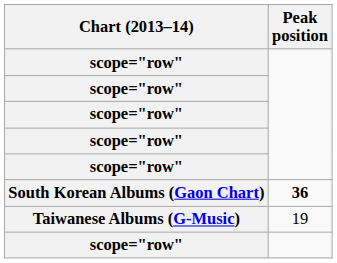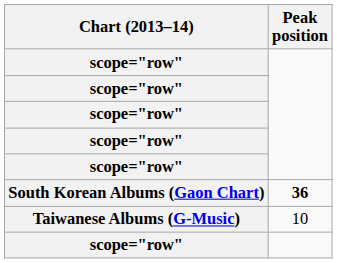(300, 219) 19 -> (300, 219) 10
